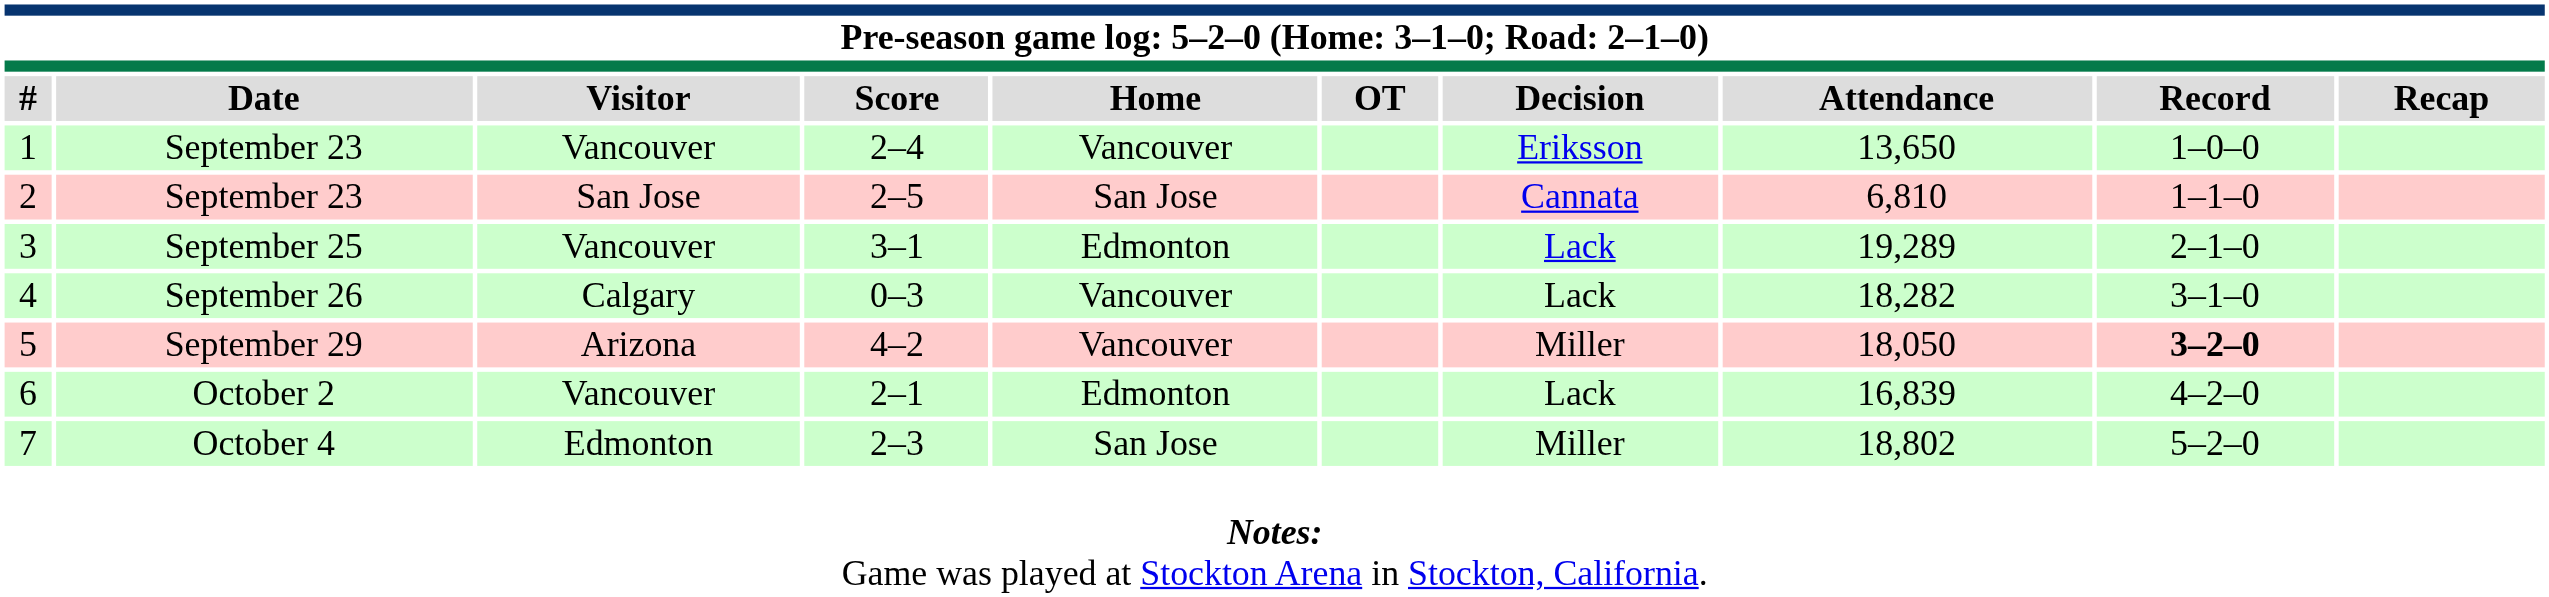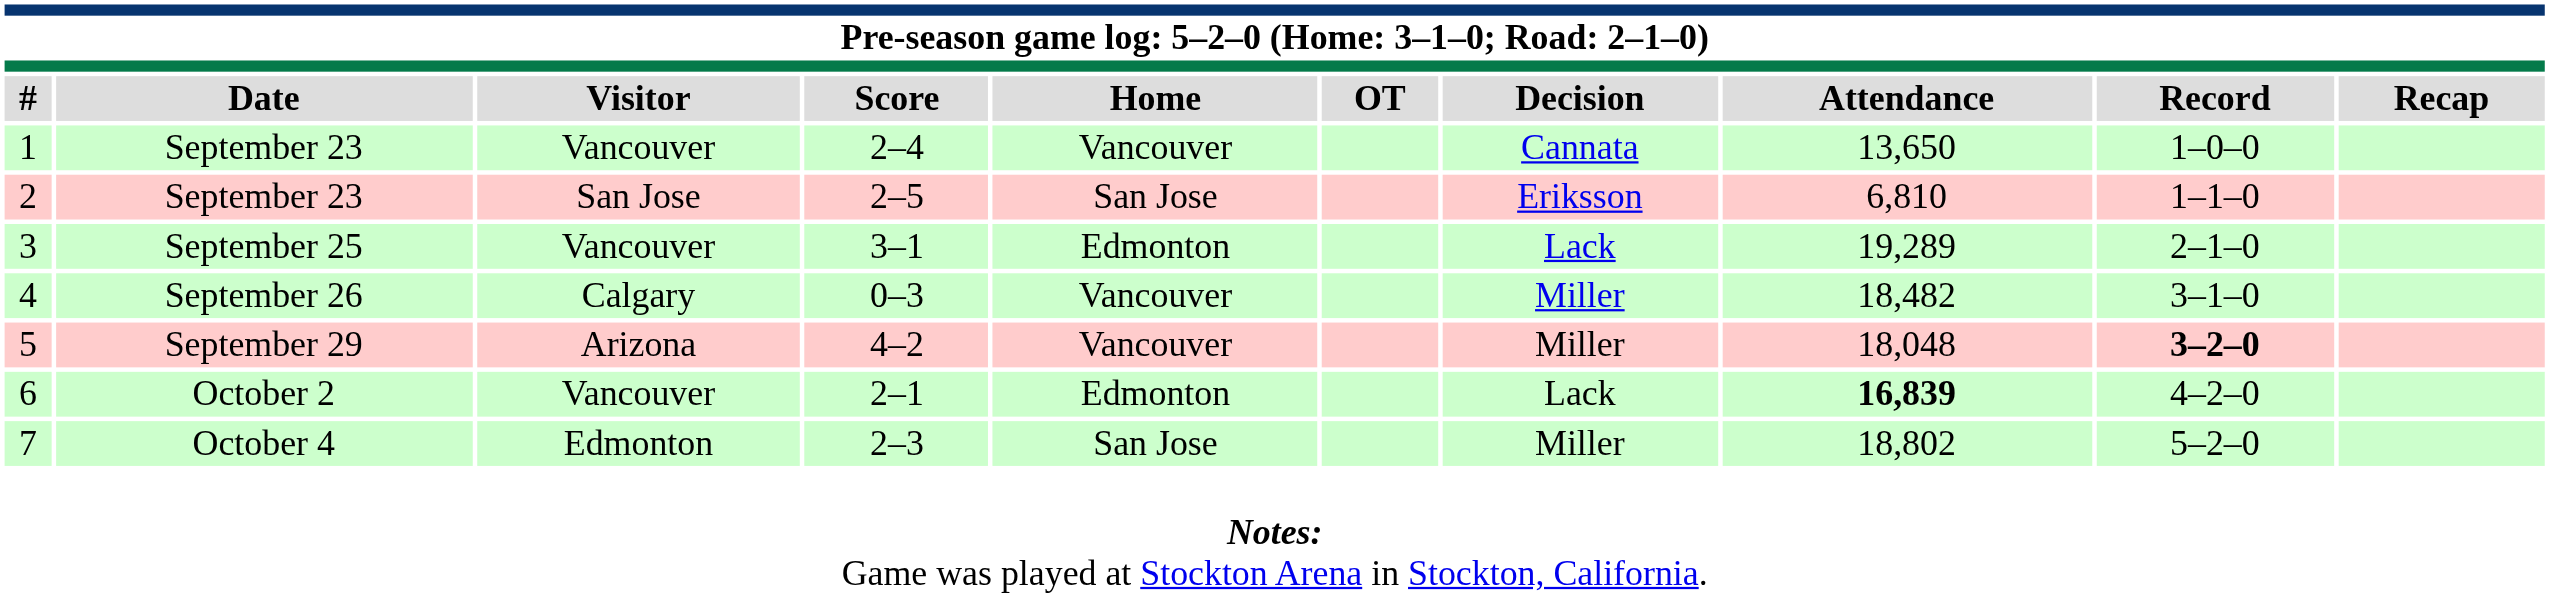(1580, 147) Eriksson -> (1580, 147) Cannata
(1580, 196) Cannata -> (1580, 196) Eriksson
(1580, 295) Lack -> (1580, 295) Miller
(1907, 295) 18,282 -> (1907, 295) 18,482
(1907, 344) 18,050 -> (1907, 344) 18,048
(1907, 393) normal -> (1907, 393) bold
